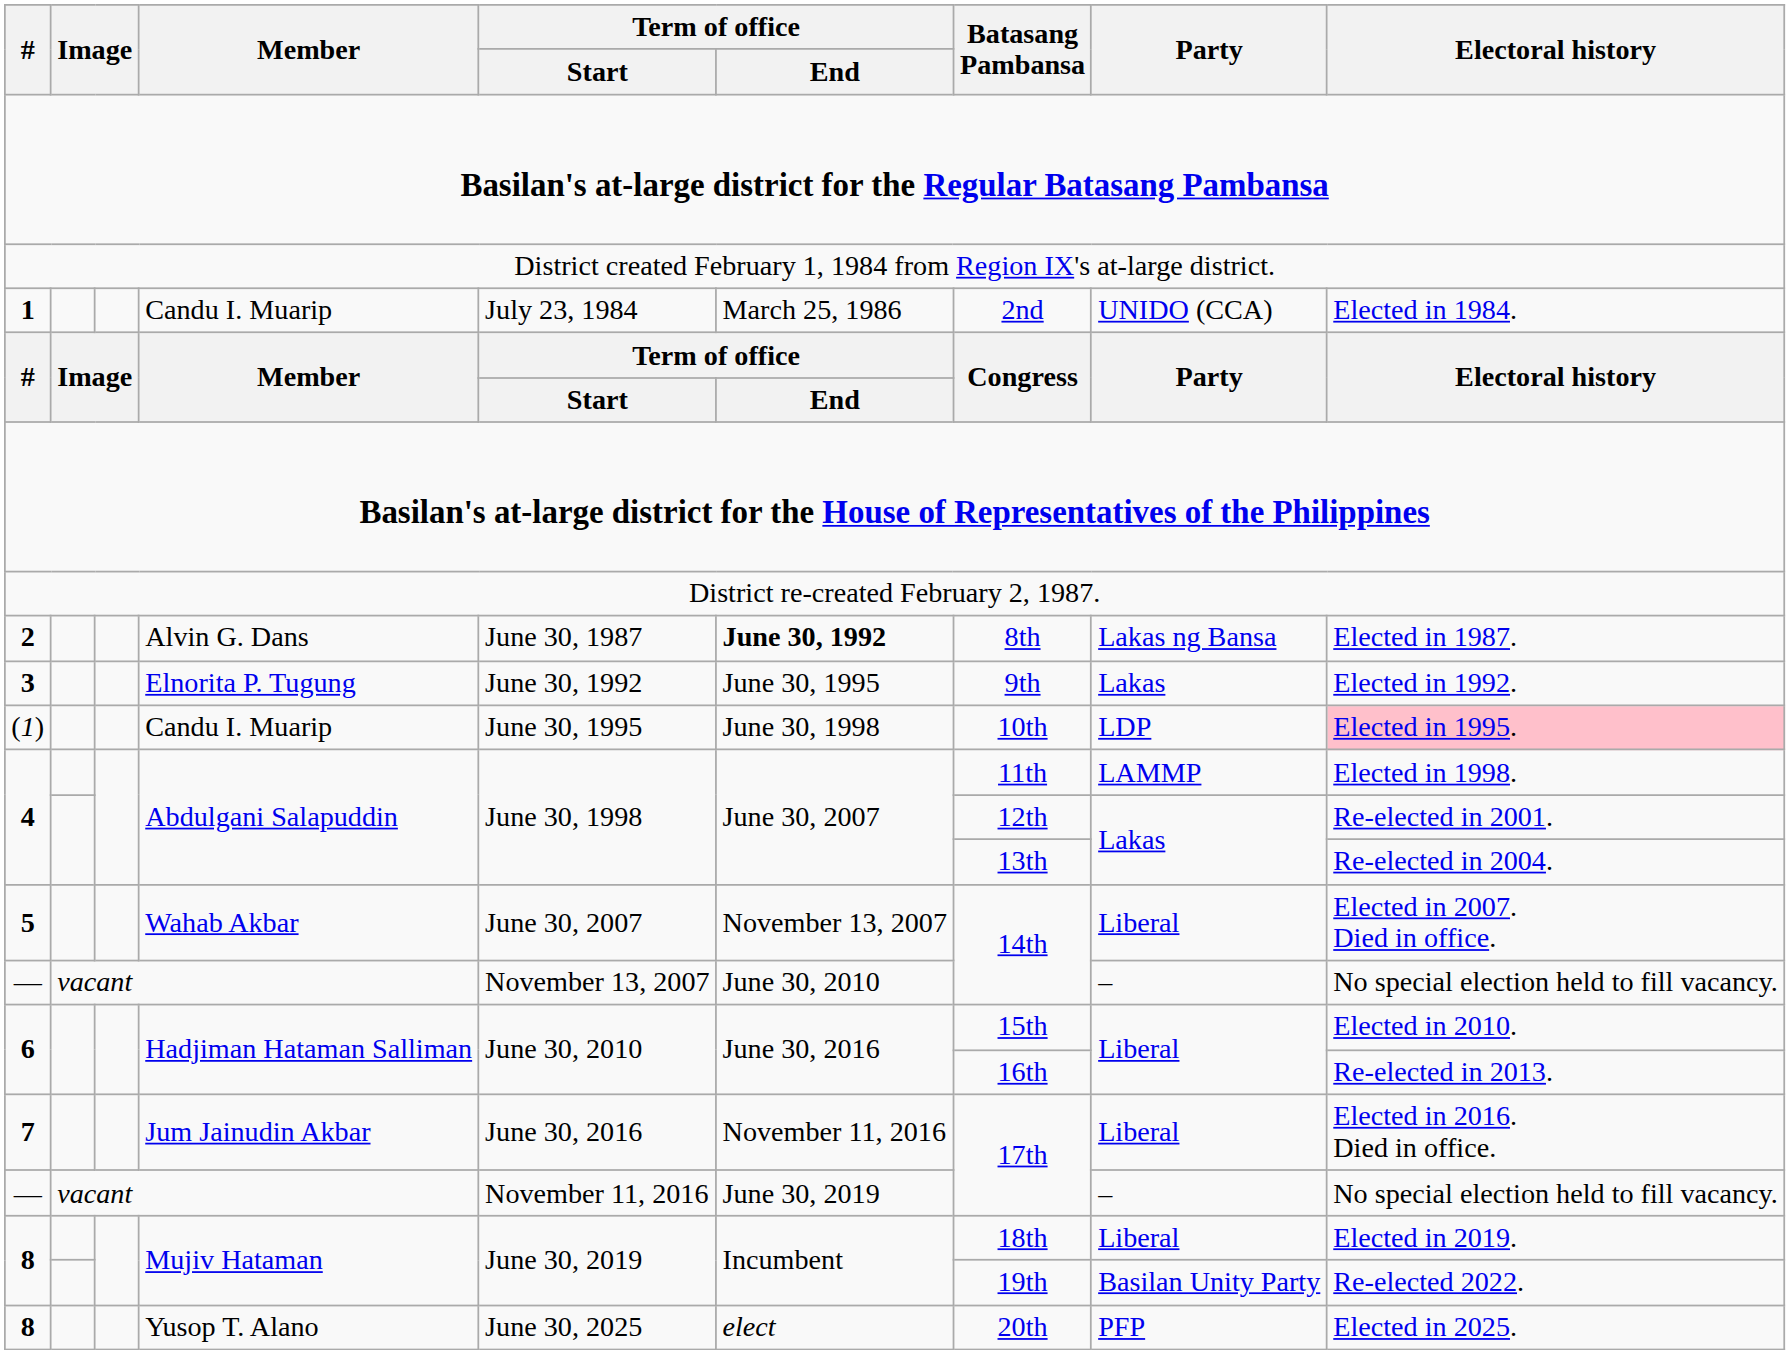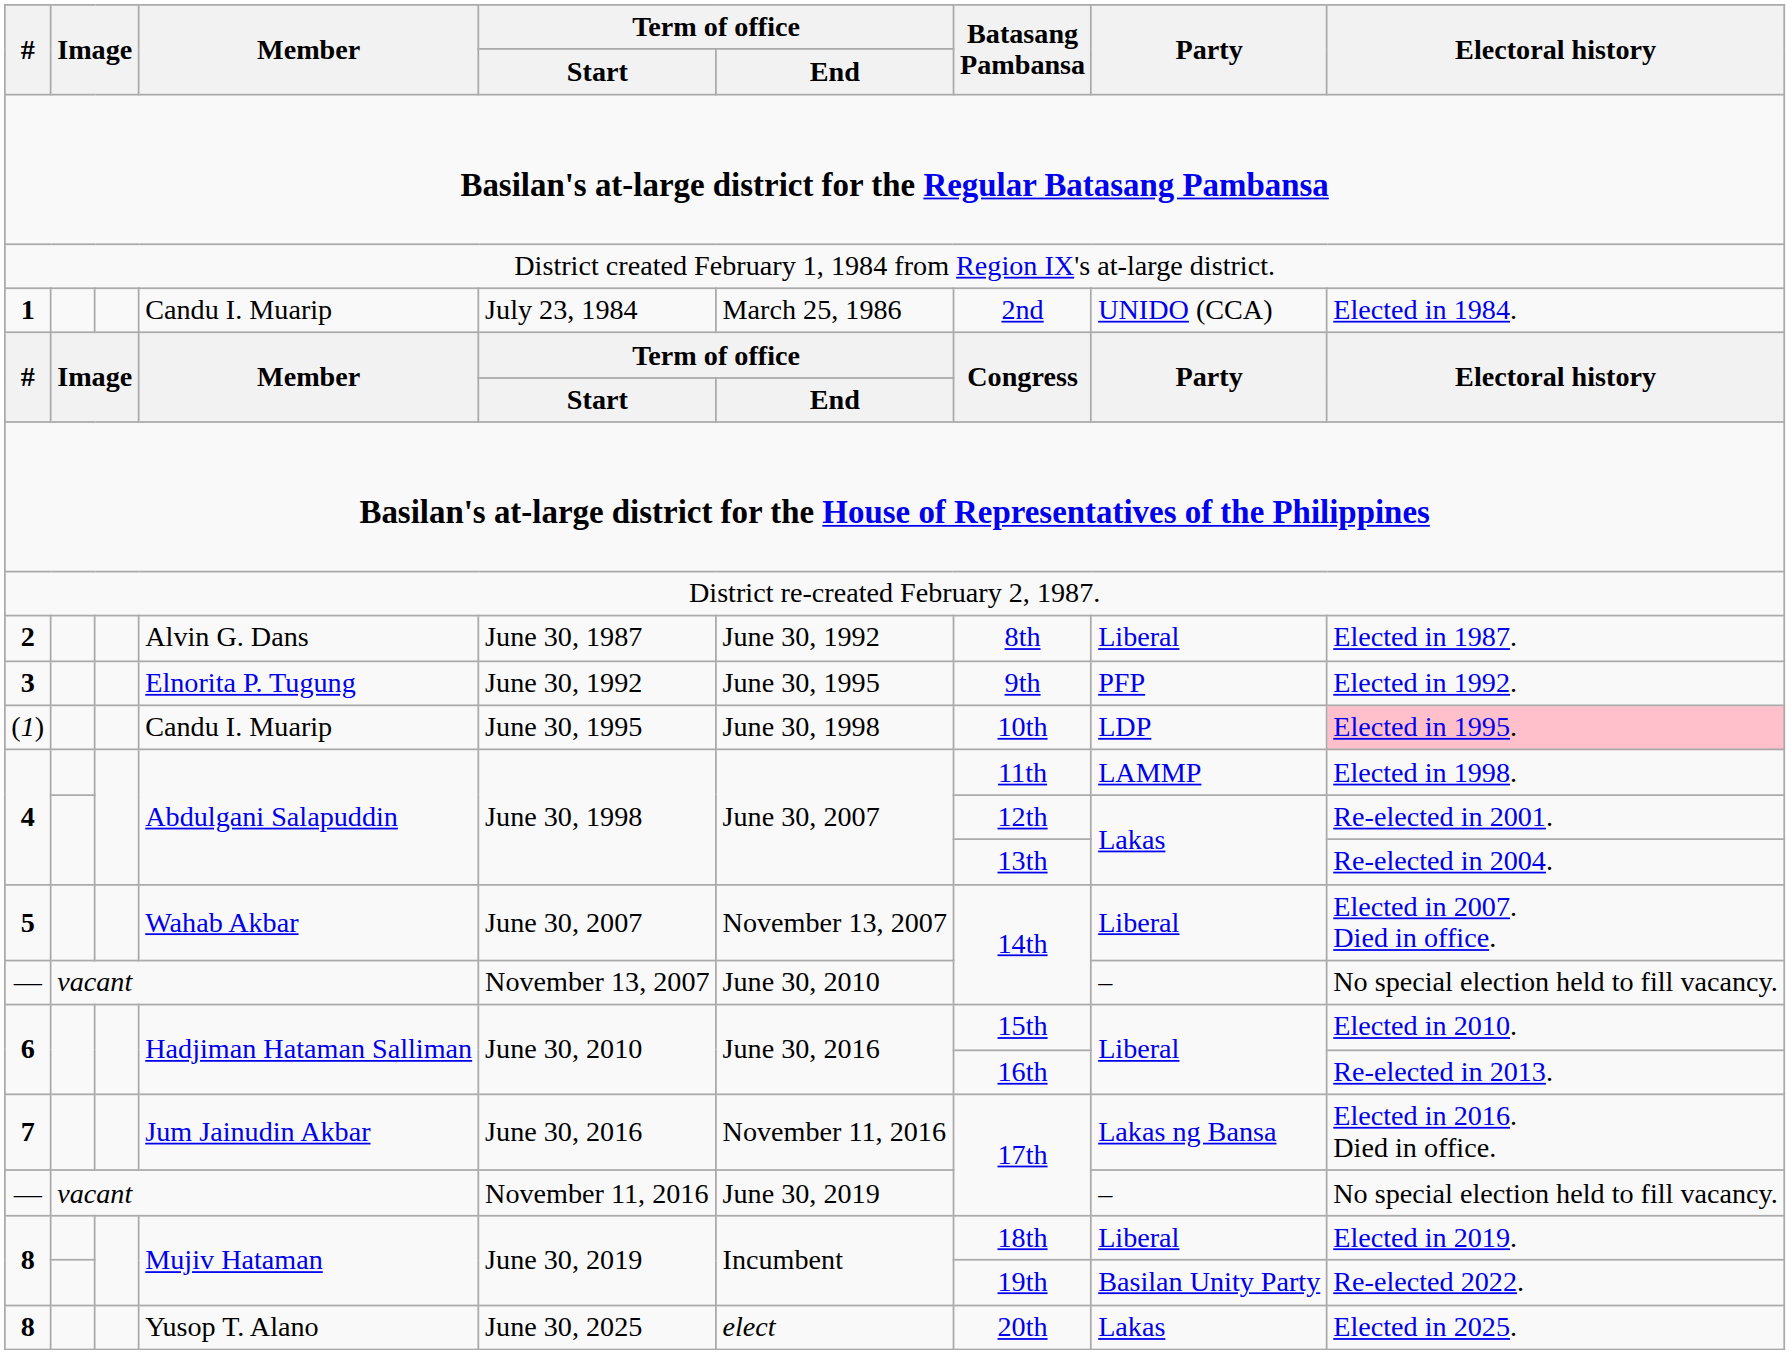(804, 637) bold -> (801, 637) normal
(1187, 637) Lakas ng Bansa -> (1139, 637) Liberal
(1132, 682) Lakas -> (1122, 682) PFP
(1139, 1132) Liberal -> (1187, 1132) Lakas ng Bansa
(1122, 1326) PFP -> (1132, 1326) Lakas
